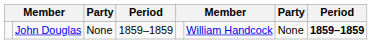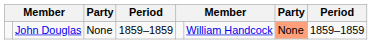(291, 30) no background -> (291, 30) lightsalmon background
(337, 30) bold -> (337, 30) normal
